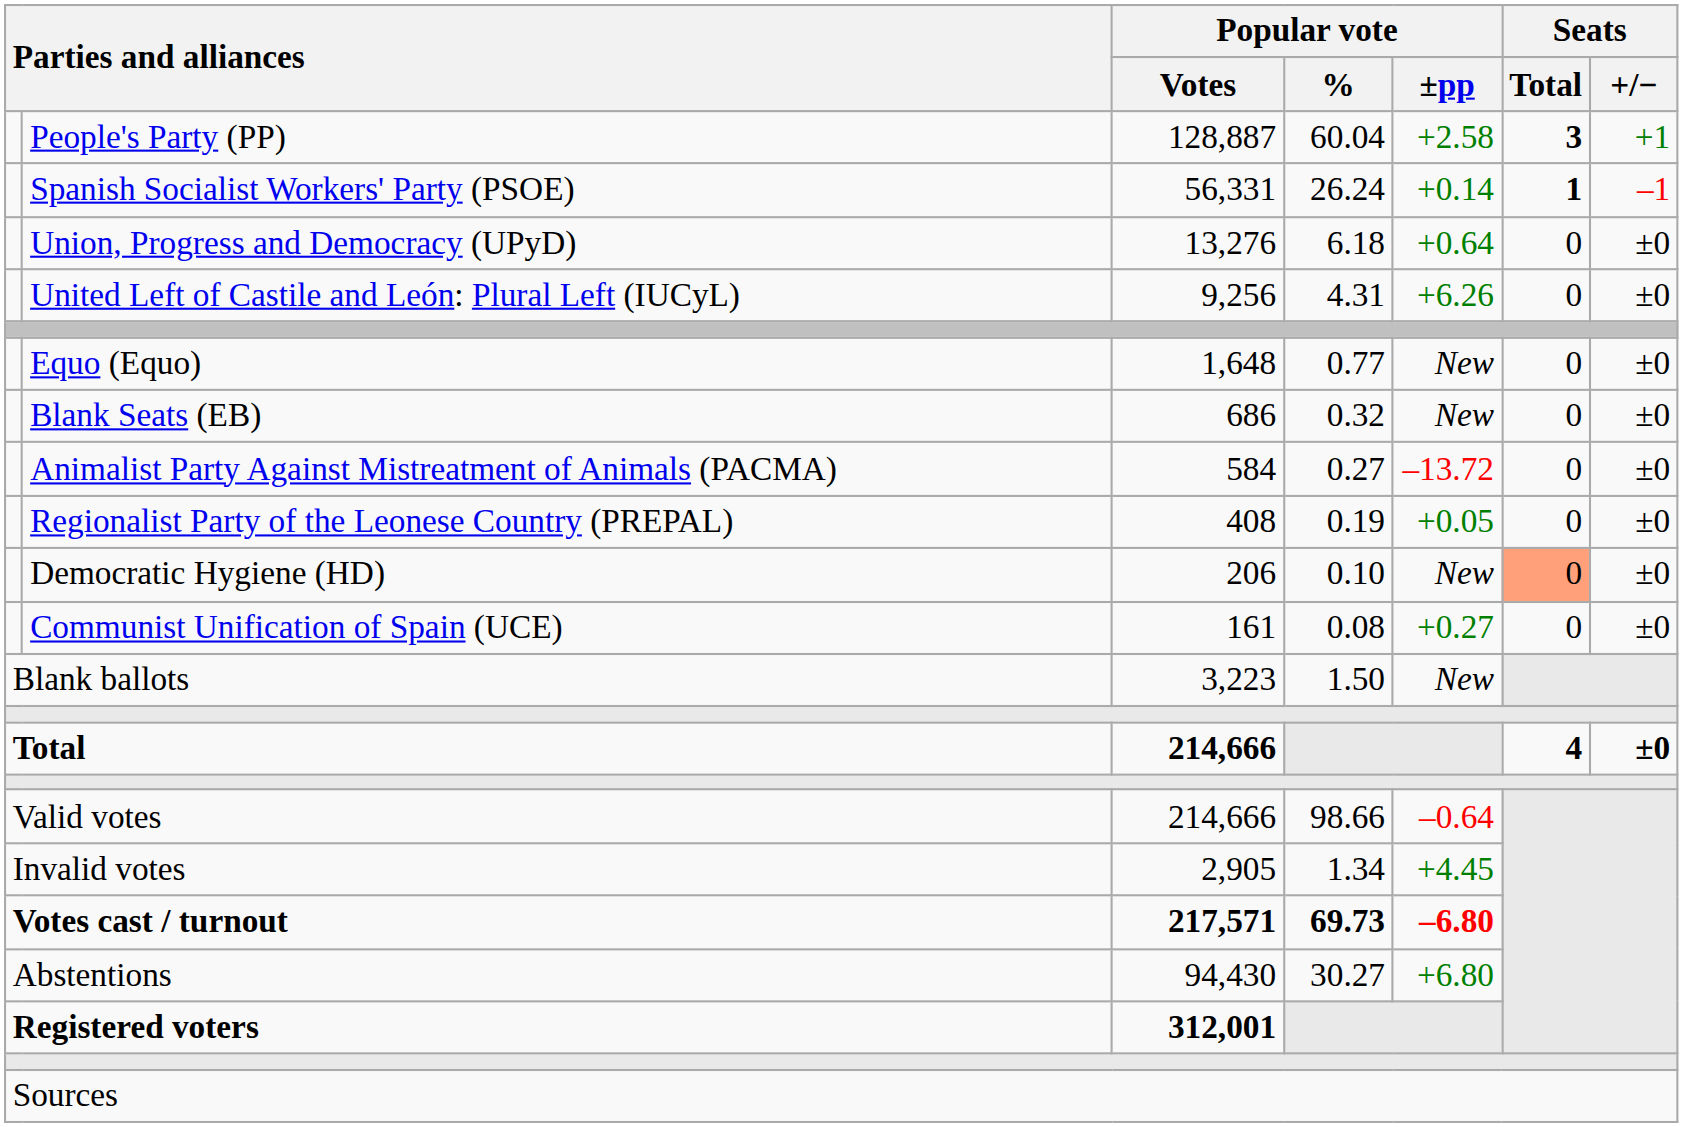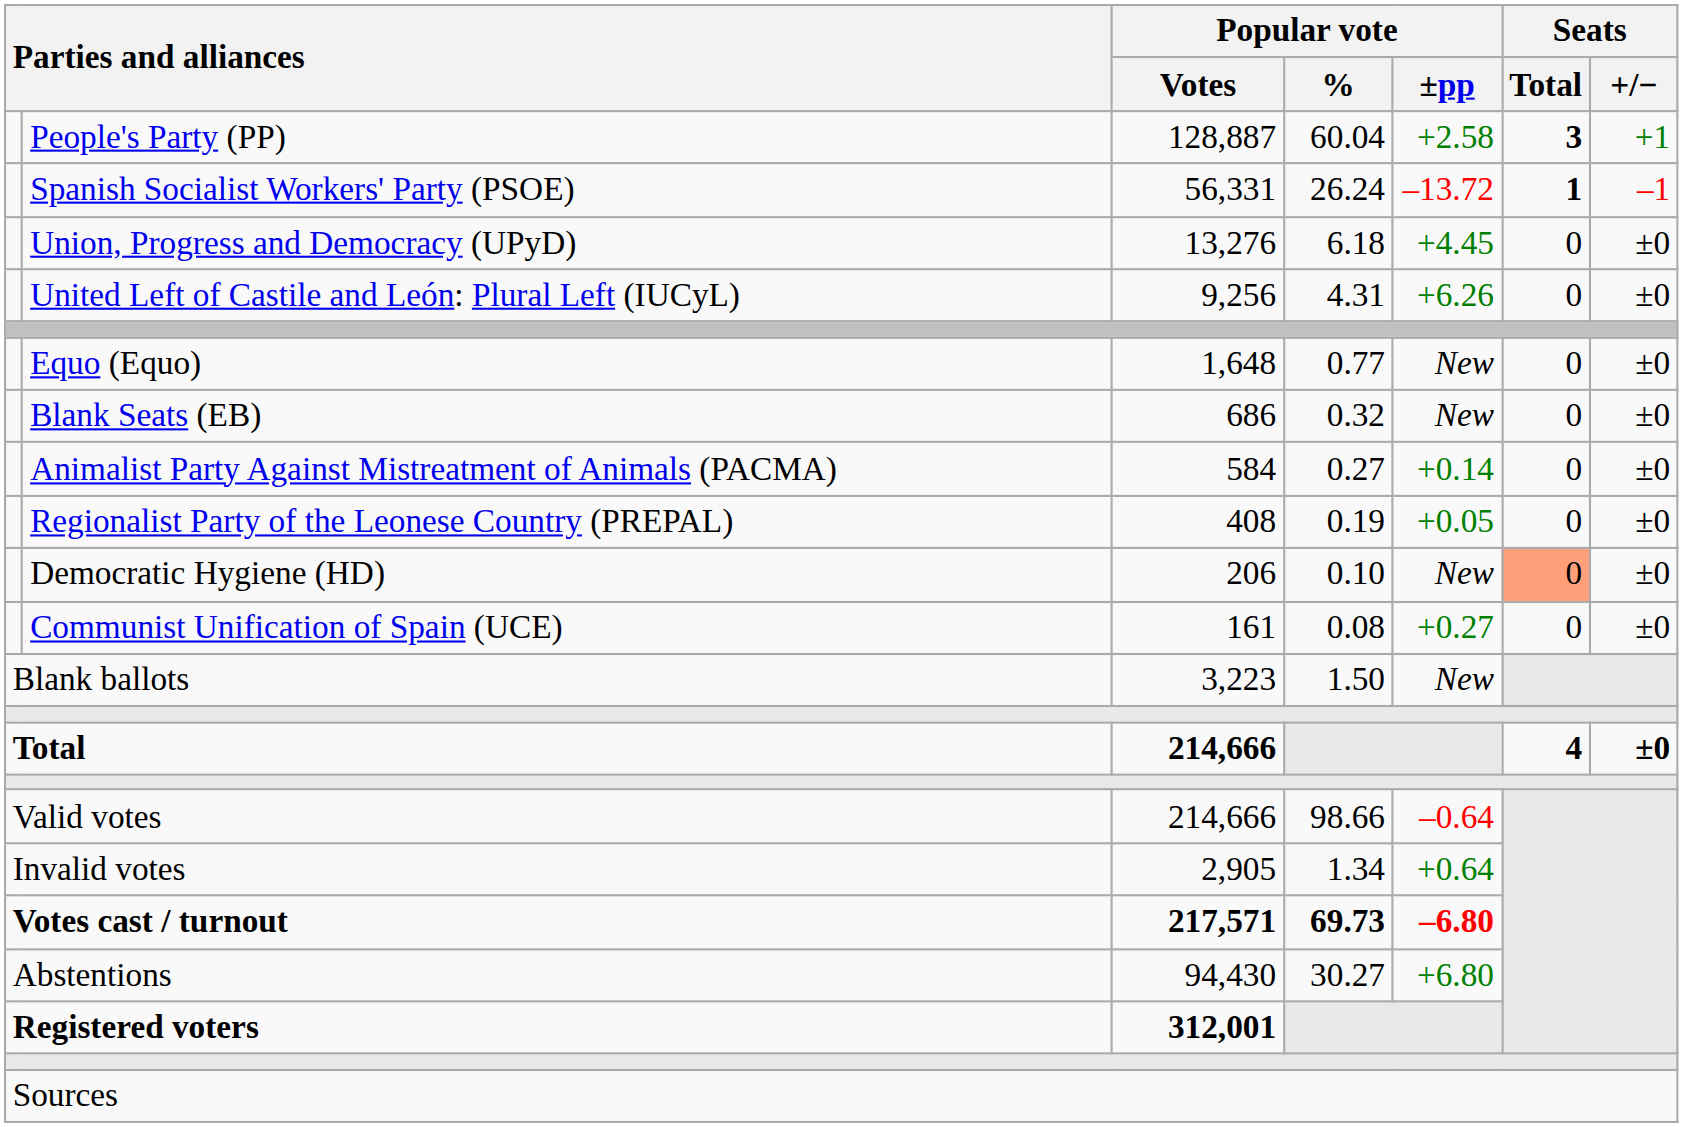(1455, 189) +0.14 -> (1448, 189) –13.72
(1455, 242) +0.64 -> (1455, 242) +4.45
(1448, 468) –13.72 -> (1455, 468) +0.14
(1455, 868) +4.45 -> (1455, 868) +0.64
